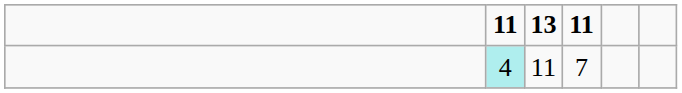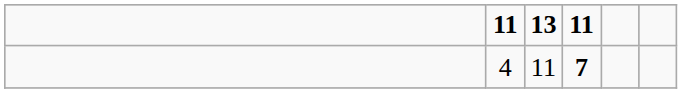(505, 66) paleturquoise background -> (505, 66) no background
(582, 66) normal -> (582, 66) bold
